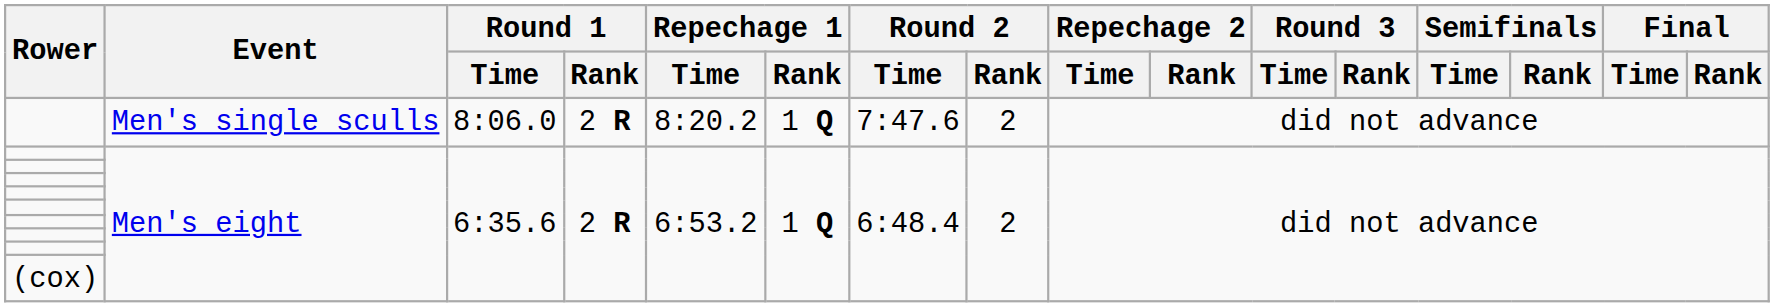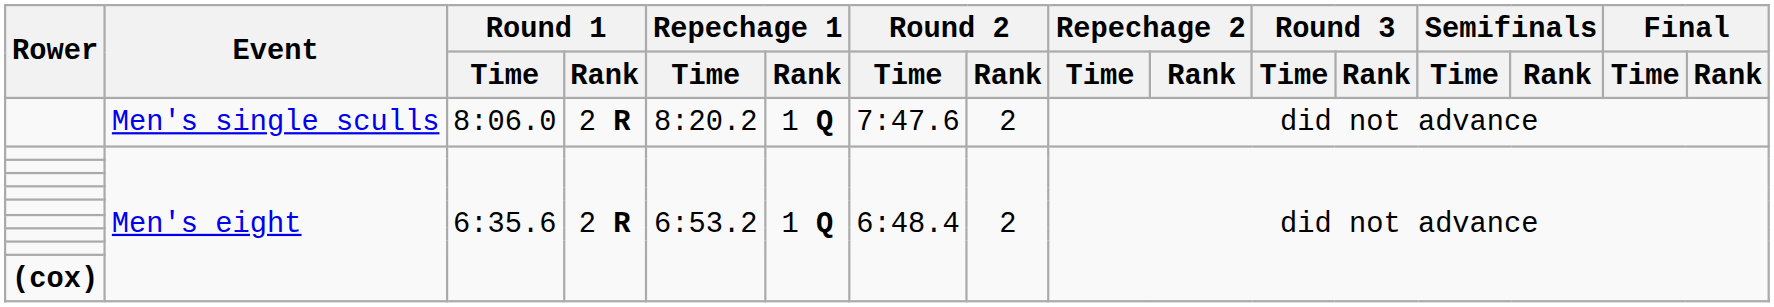(55, 278) normal -> (55, 278) bold
